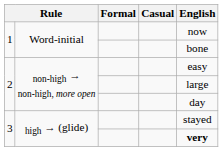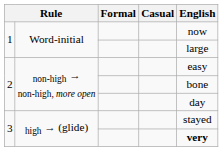(197, 48) bone -> (197, 48) large
(197, 84) large -> (197, 84) bone
